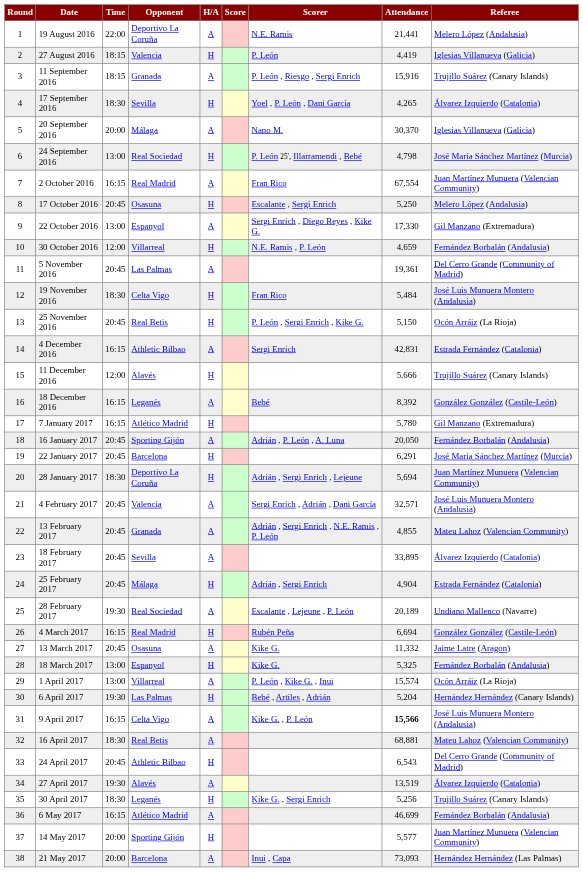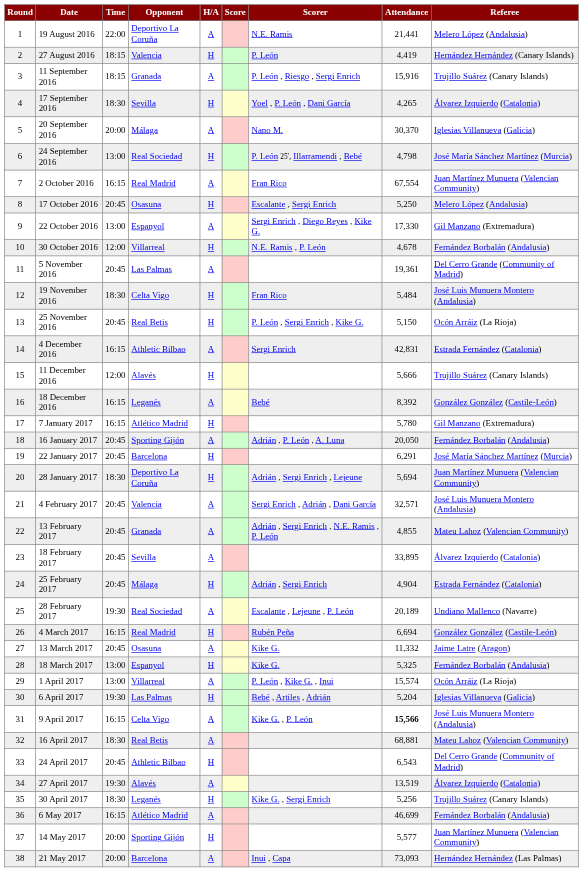(485, 55) Iglesias Villanueva (Galicia) -> (504, 55) Hernández Hernández (Canary Islands)
(407, 247) 4,659 -> (407, 247) 4,678
(504, 697) Hernández Hernández (Canary Islands) -> (485, 697) Iglesias Villanueva (Galicia)
